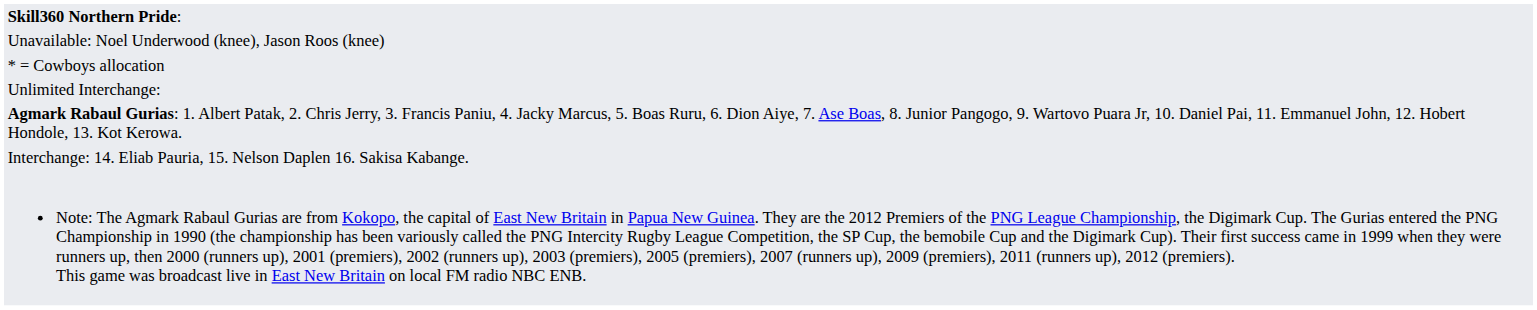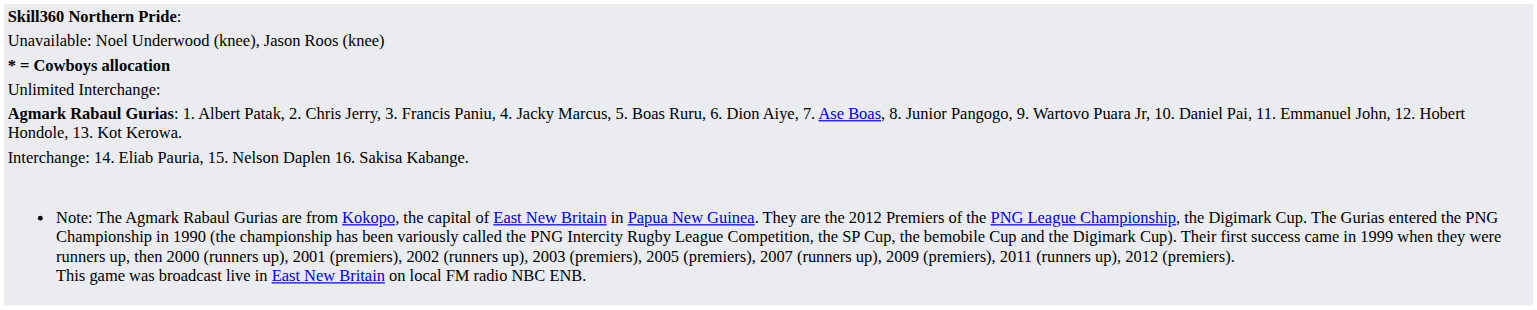(86, 65) normal -> (89, 65) bold
